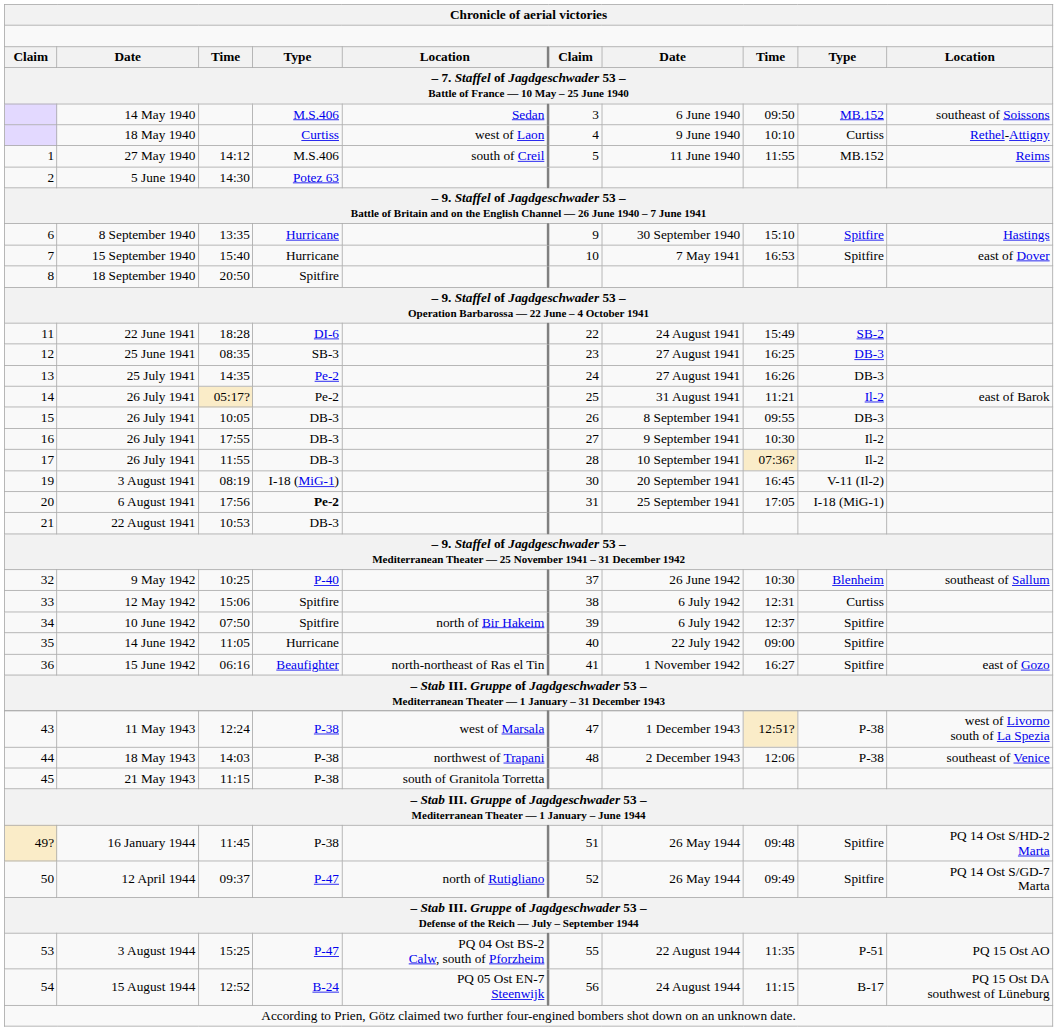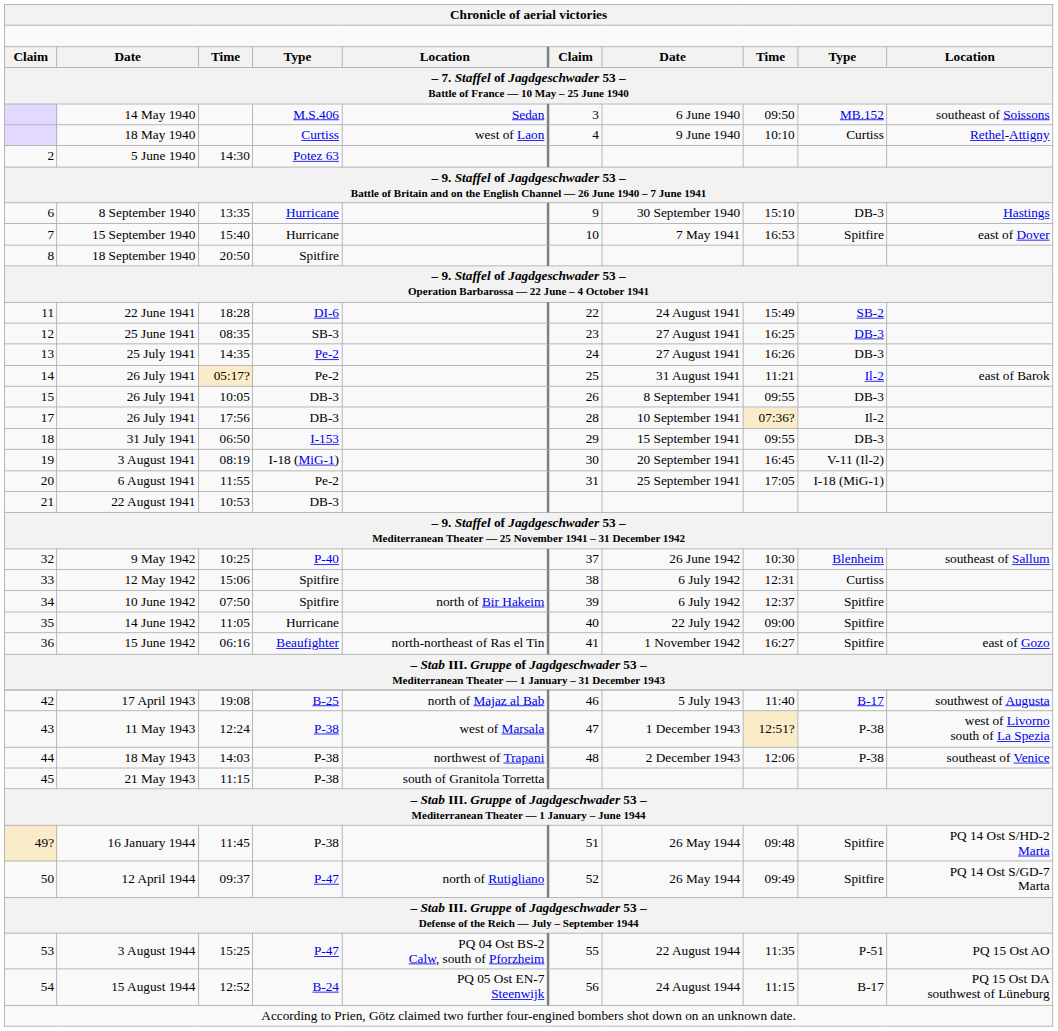- row: (51, 156)
(864, 234) Spitfire -> (869, 213) DB-3
- row: (47, 438)
(235, 460) 11:55 -> (235, 417) 17:56
+ row: (47, 438)
(235, 502) 17:56 -> (235, 481) 11:55
(326, 502) bold -> (327, 481) normal
+ row: (47, 700)
